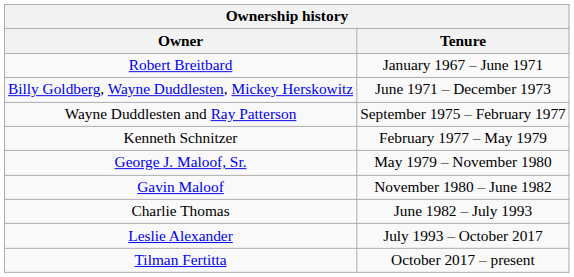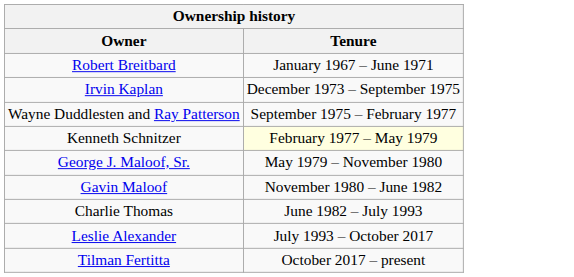- row: (181, 89)
+ row: (124, 89)
(463, 138) no background -> (353, 138) lightyellow background
